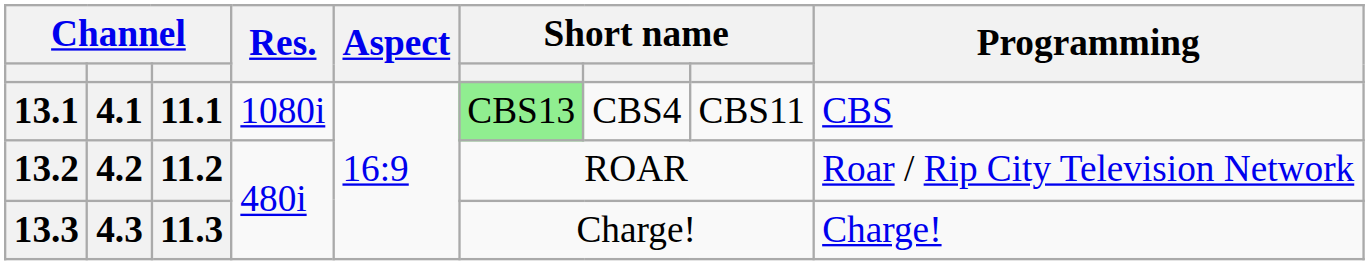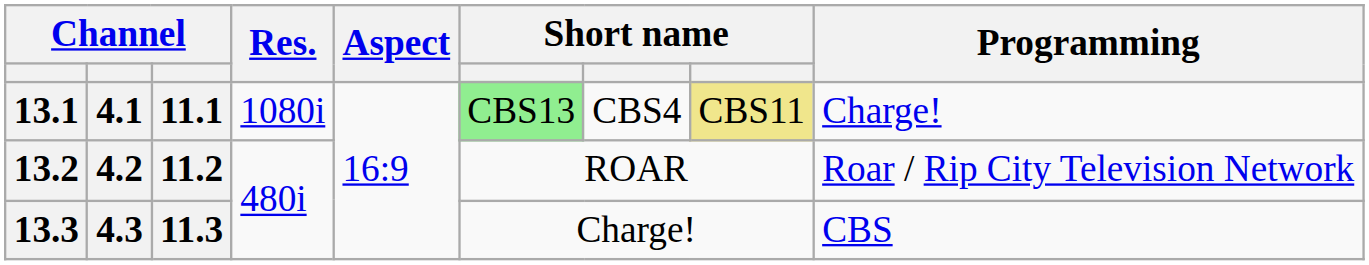(752, 110) no background -> (752, 110) khaki background
(857, 110) CBS -> (882, 110) Charge!
(882, 228) Charge! -> (857, 228) CBS
